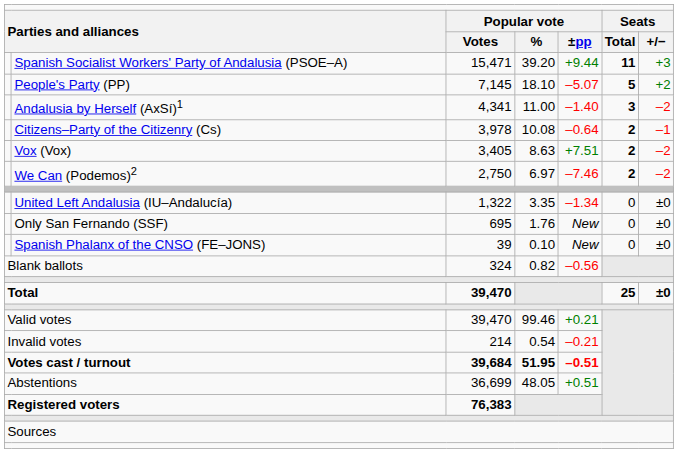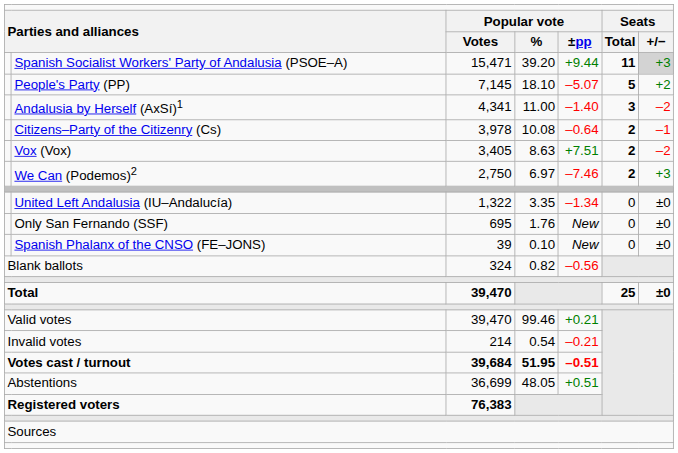(663, 63) no background -> (663, 63) lightgrey background
(663, 173) –2 -> (663, 173) +3
